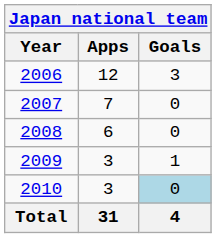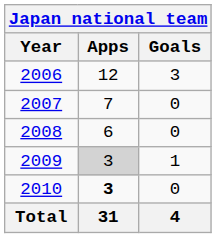(108, 161) no background -> (108, 161) lightgrey background
(108, 189) normal -> (108, 189) bold
(175, 189) lightblue background -> (175, 189) no background
